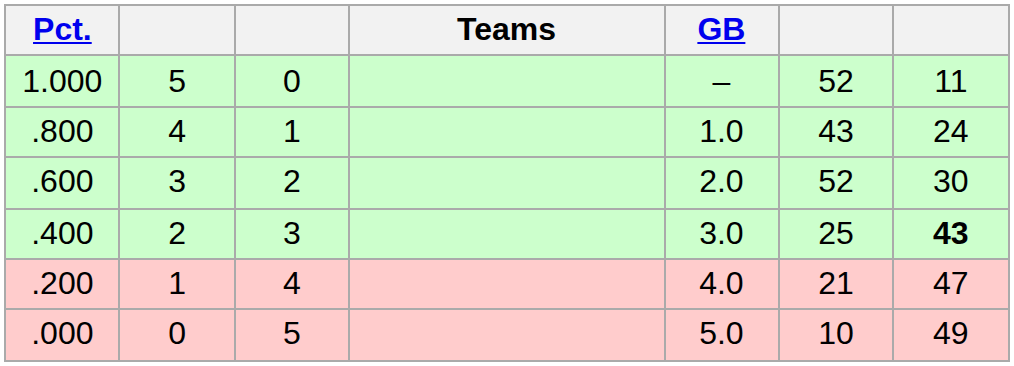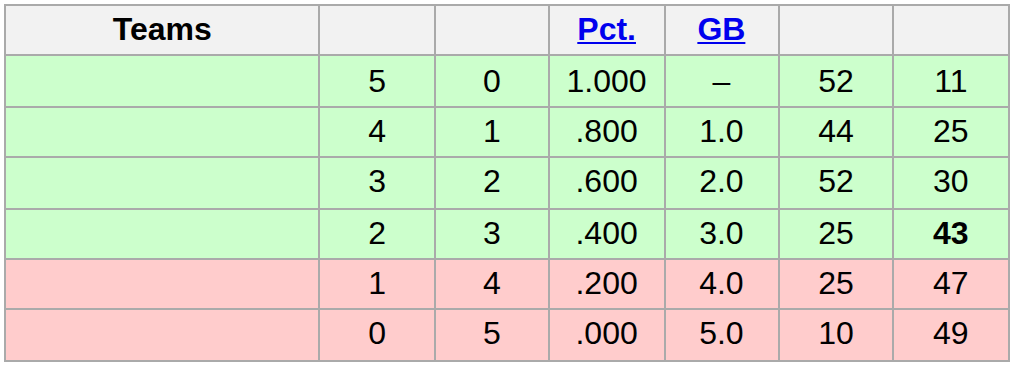columns swapped: (507, 29) <-> (62, 29)
(836, 131) 43 -> (836, 131) 44
(951, 131) 24 -> (951, 131) 25
(836, 283) 21 -> (836, 283) 25
